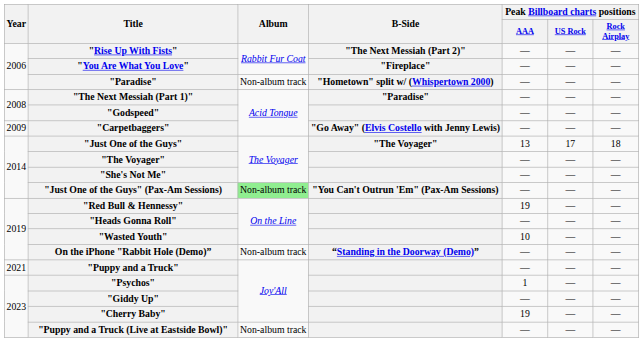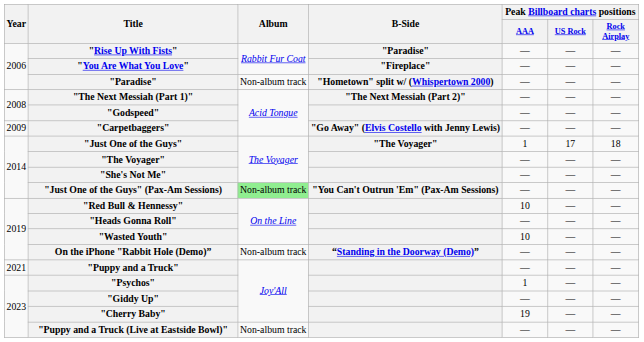(405, 51) "The Next Messiah (Part 2)" -> (405, 51) "Paradise"
(405, 97) "Paradise" -> (405, 97) "The Next Messiah (Part 2)"
(525, 144) 13 -> (525, 144) 1
(525, 205) 19 -> (525, 205) 10
